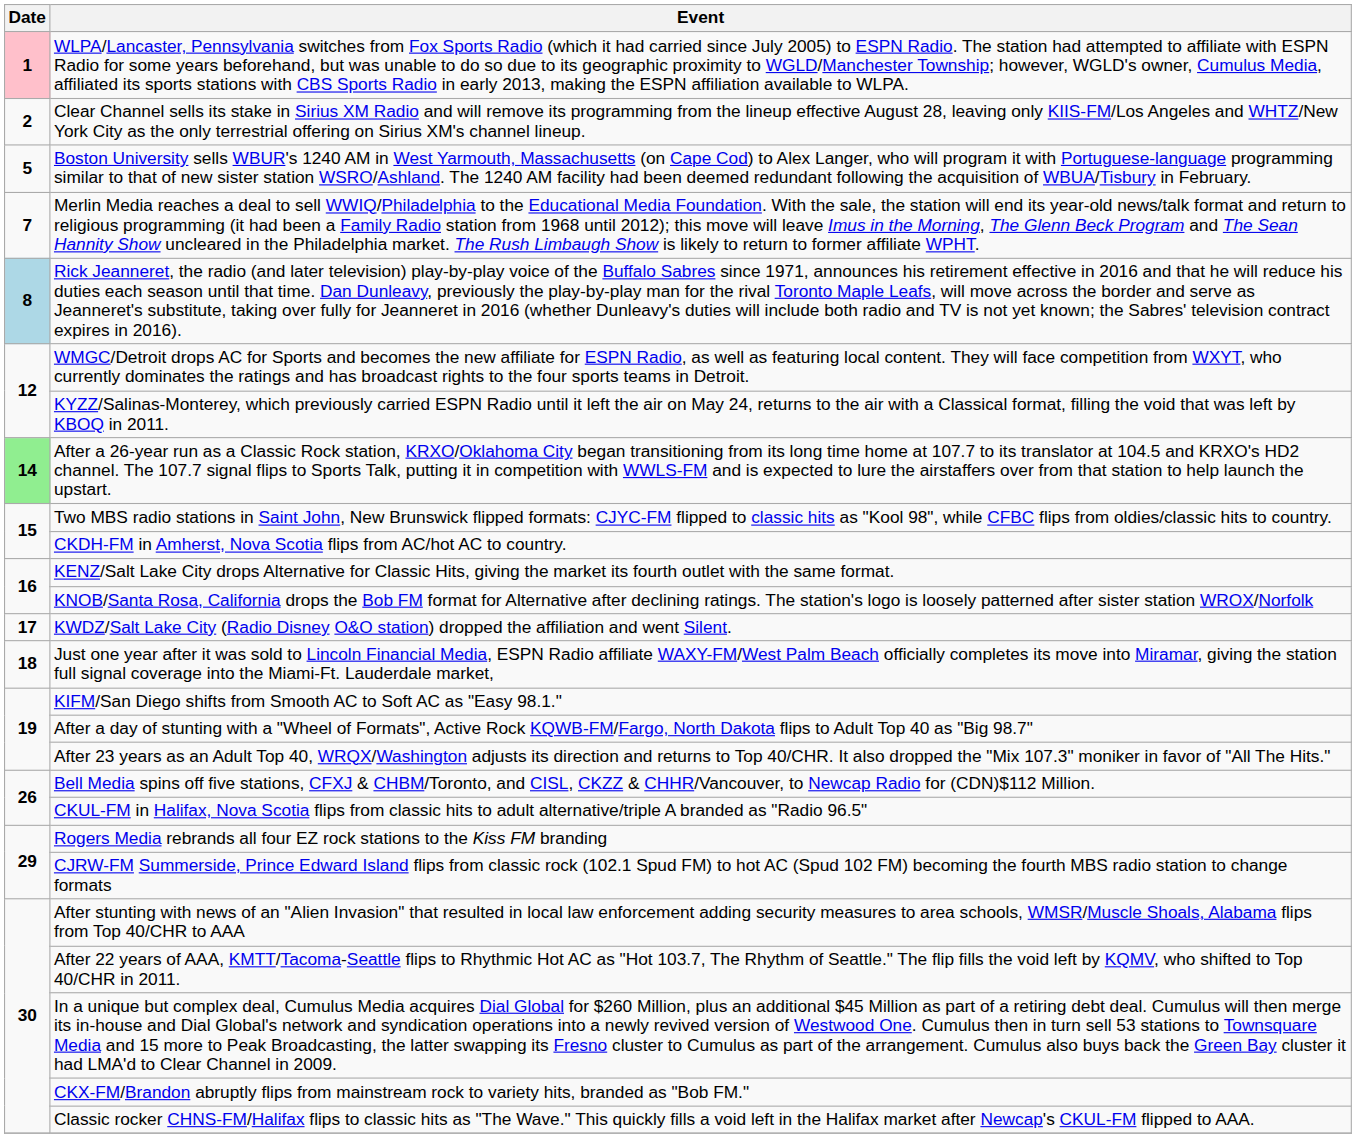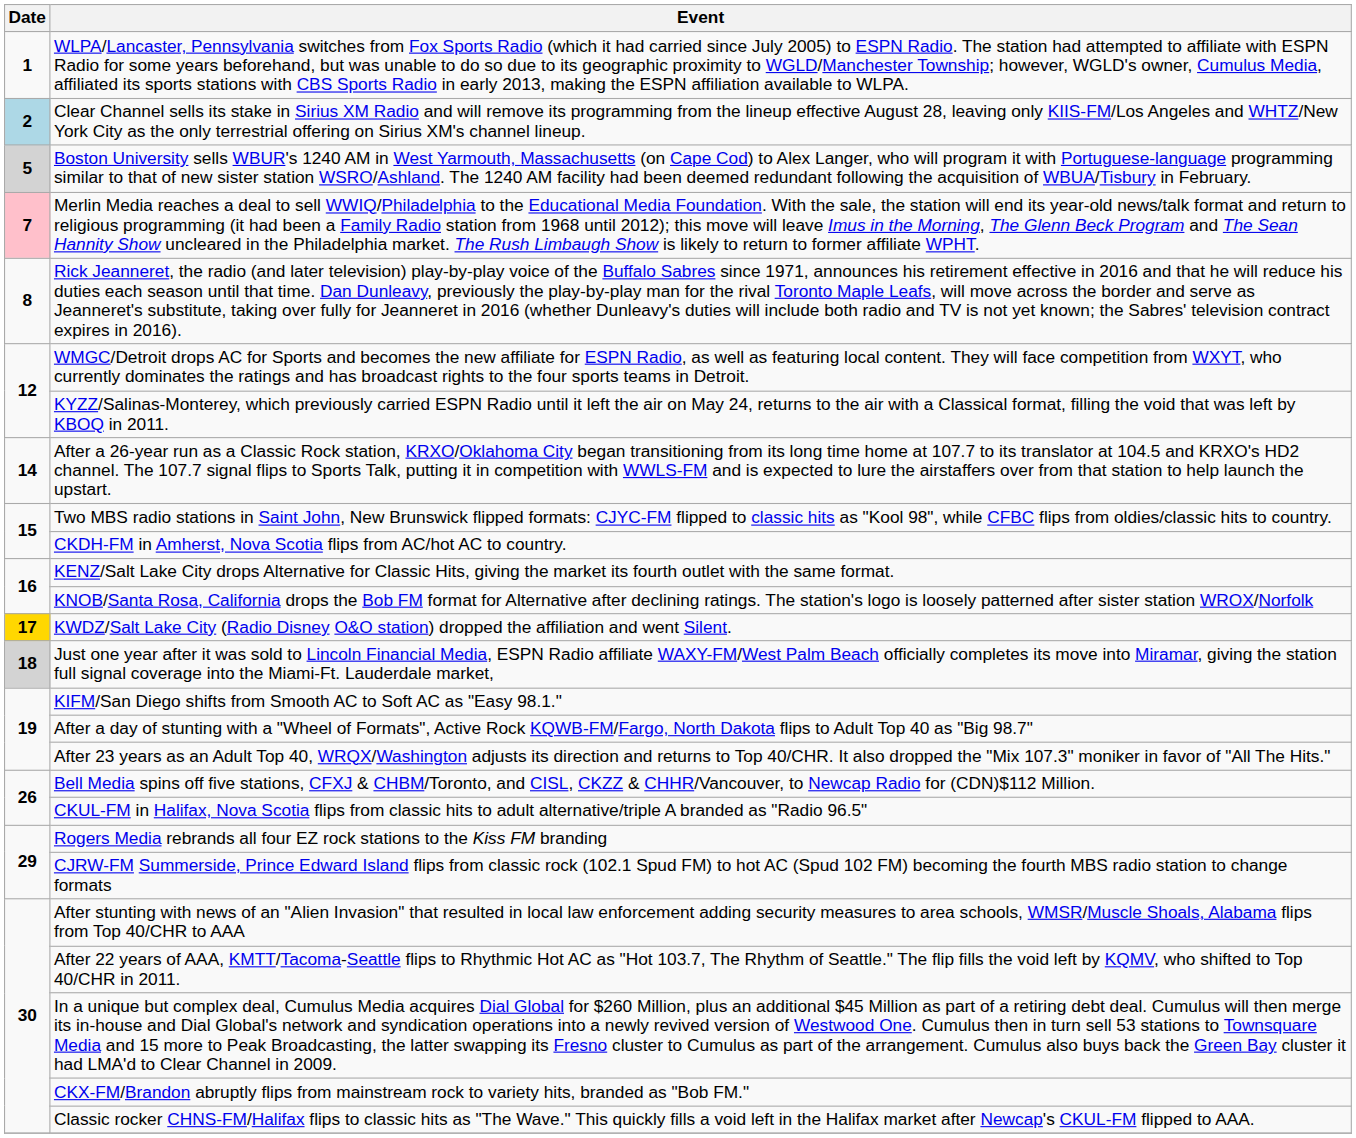(27, 65) pink background -> (27, 65) no background
(27, 121) no background -> (27, 121) lightblue background
(27, 168) no background -> (27, 168) lightgrey background
(27, 225) no background -> (27, 225) pink background
(27, 301) lightblue background -> (27, 301) no background
(27, 470) lightgreen background -> (27, 470) no background
(27, 627) no background -> (27, 627) gold background
(27, 664) no background -> (27, 664) lightgrey background
